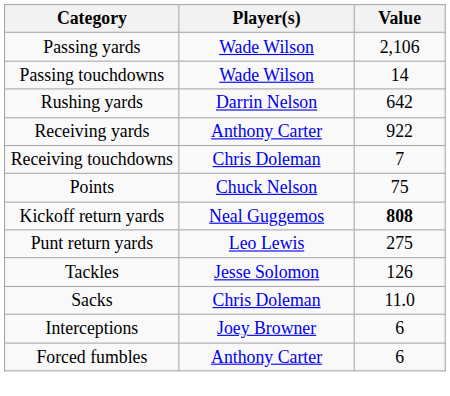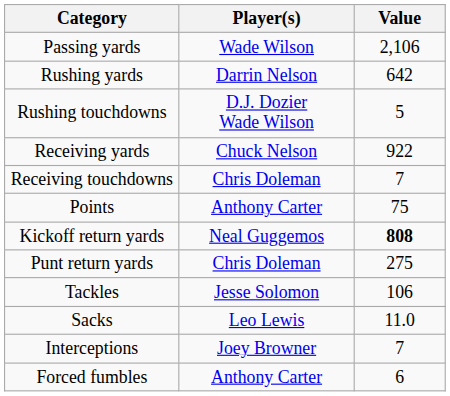- row: (92, 74)
+ row: (92, 113)
(267, 131) Anthony Carter -> (267, 151) Chuck Nelson
(267, 187) Chuck Nelson -> (267, 207) Anthony Carter
(267, 243) Leo Lewis -> (267, 263) Chris Doleman
(400, 272) 126 -> (400, 292) 106
(267, 300) Chris Doleman -> (267, 320) Leo Lewis
(400, 328) 6 -> (400, 348) 7
